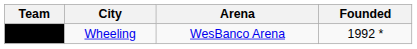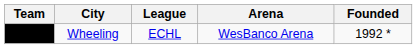+ column: (165, 14)
